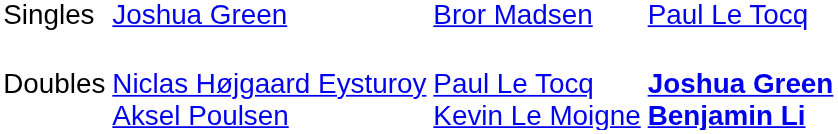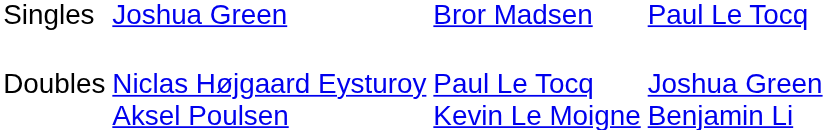(741, 99) bold -> (735, 99) normal
